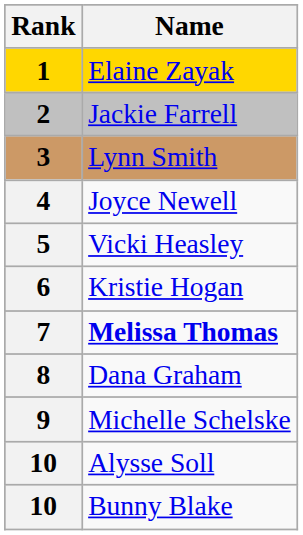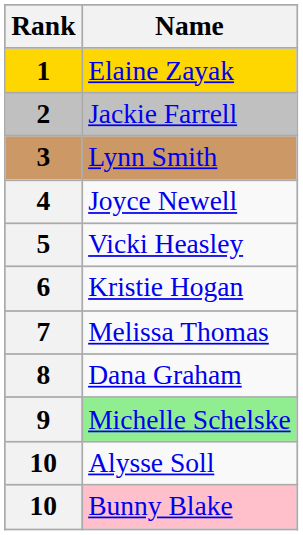(183, 331) bold -> (178, 331) normal
(189, 419) no background -> (189, 419) lightgreen background
(160, 506) no background -> (160, 506) pink background
